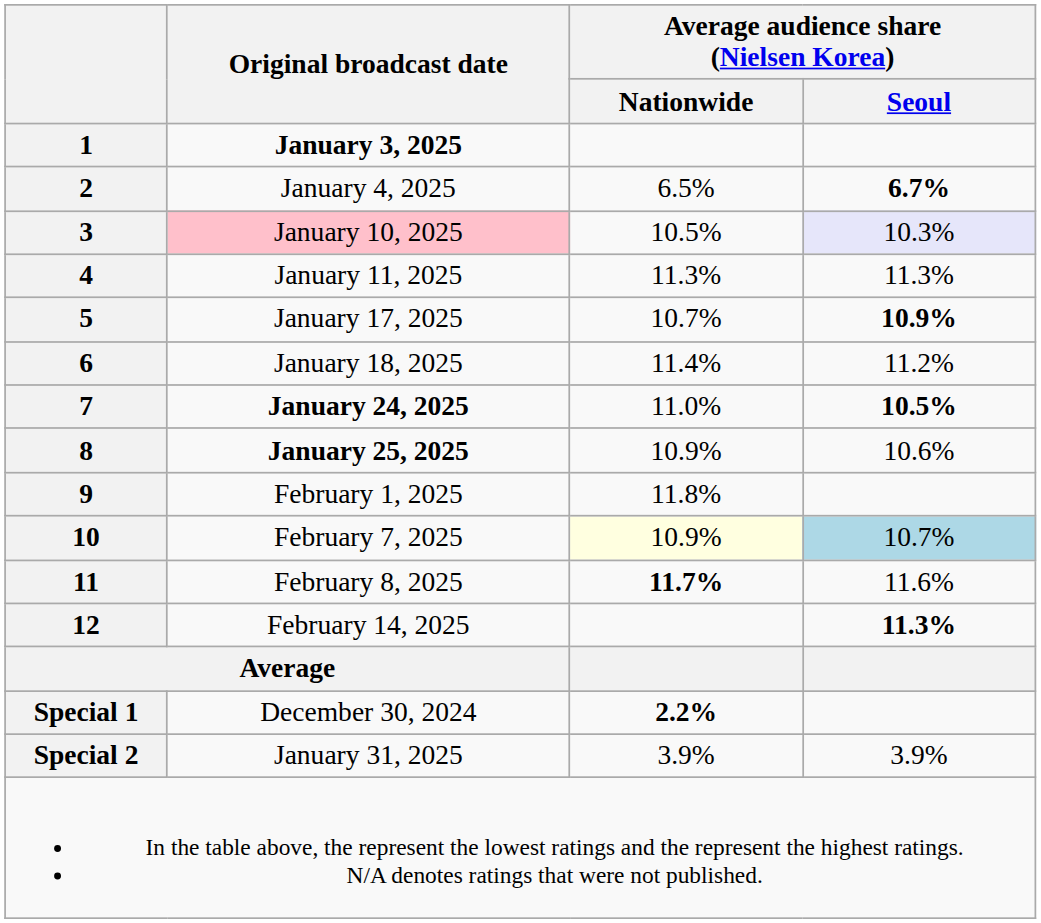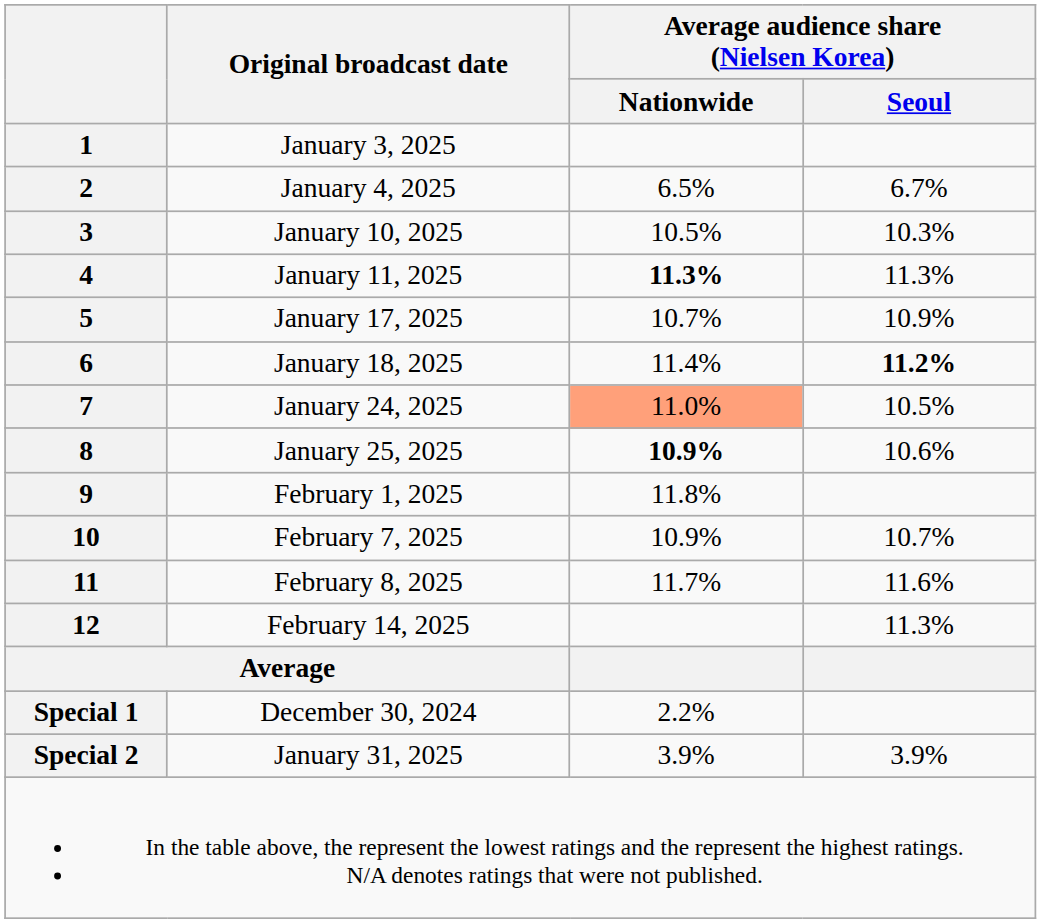(368, 144) bold -> (368, 144) normal
(919, 188) bold -> (919, 188) normal
(368, 231) pink background -> (368, 231) no background
(919, 231) lavender background -> (919, 231) no background
(686, 275) normal -> (686, 275) bold
(919, 319) bold -> (919, 319) normal
(919, 362) normal -> (919, 362) bold
(368, 406) bold -> (368, 406) normal
(686, 406) no background -> (686, 406) lightsalmon background
(919, 406) bold -> (919, 406) normal
(368, 450) bold -> (368, 450) normal
(686, 450) normal -> (686, 450) bold
(686, 537) lightyellow background -> (686, 537) no background
(919, 537) lightblue background -> (919, 537) no background
(686, 581) bold -> (686, 581) normal
(919, 624) bold -> (919, 624) normal
(686, 711) bold -> (686, 711) normal
